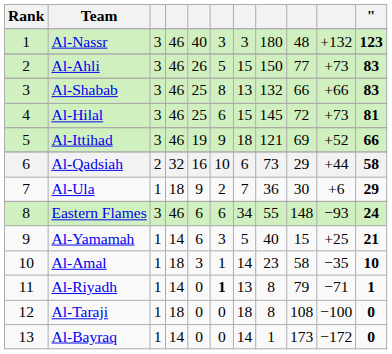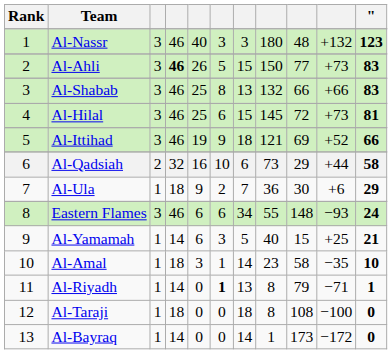(177, 66) normal -> (177, 66) bold
